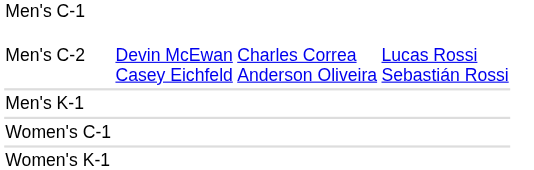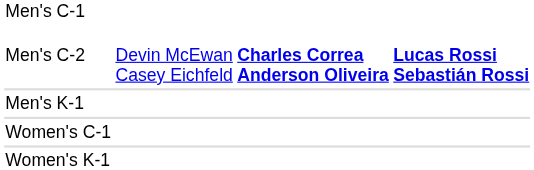(307, 65) normal -> (313, 65) bold
(445, 65) normal -> (461, 65) bold
